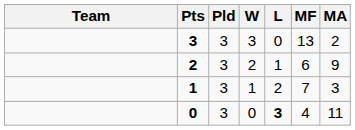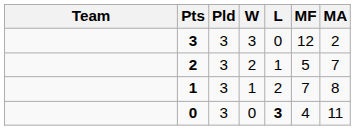(306, 40) 13 -> (306, 40) 12
(306, 64) 6 -> (306, 64) 5
(335, 64) 9 -> (335, 64) 7
(335, 88) 3 -> (335, 88) 8
